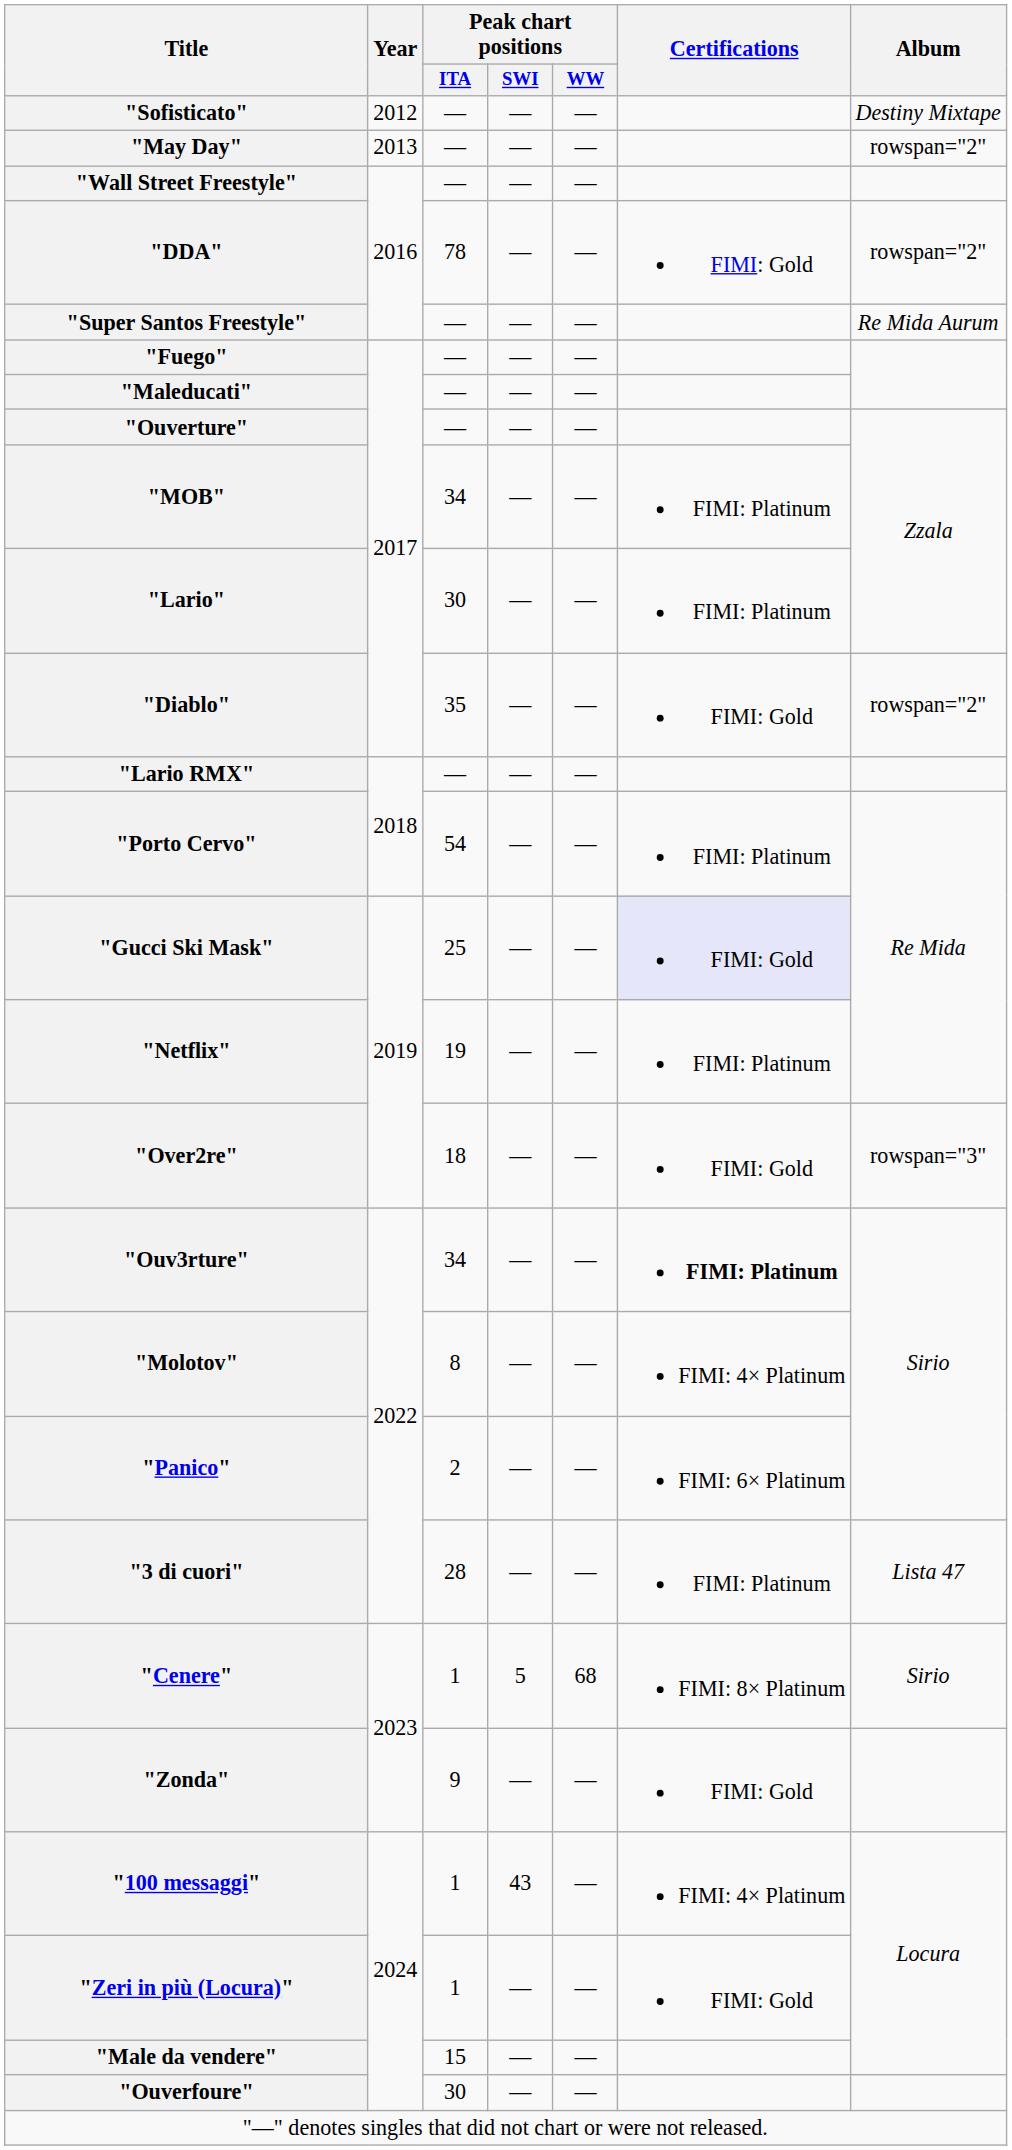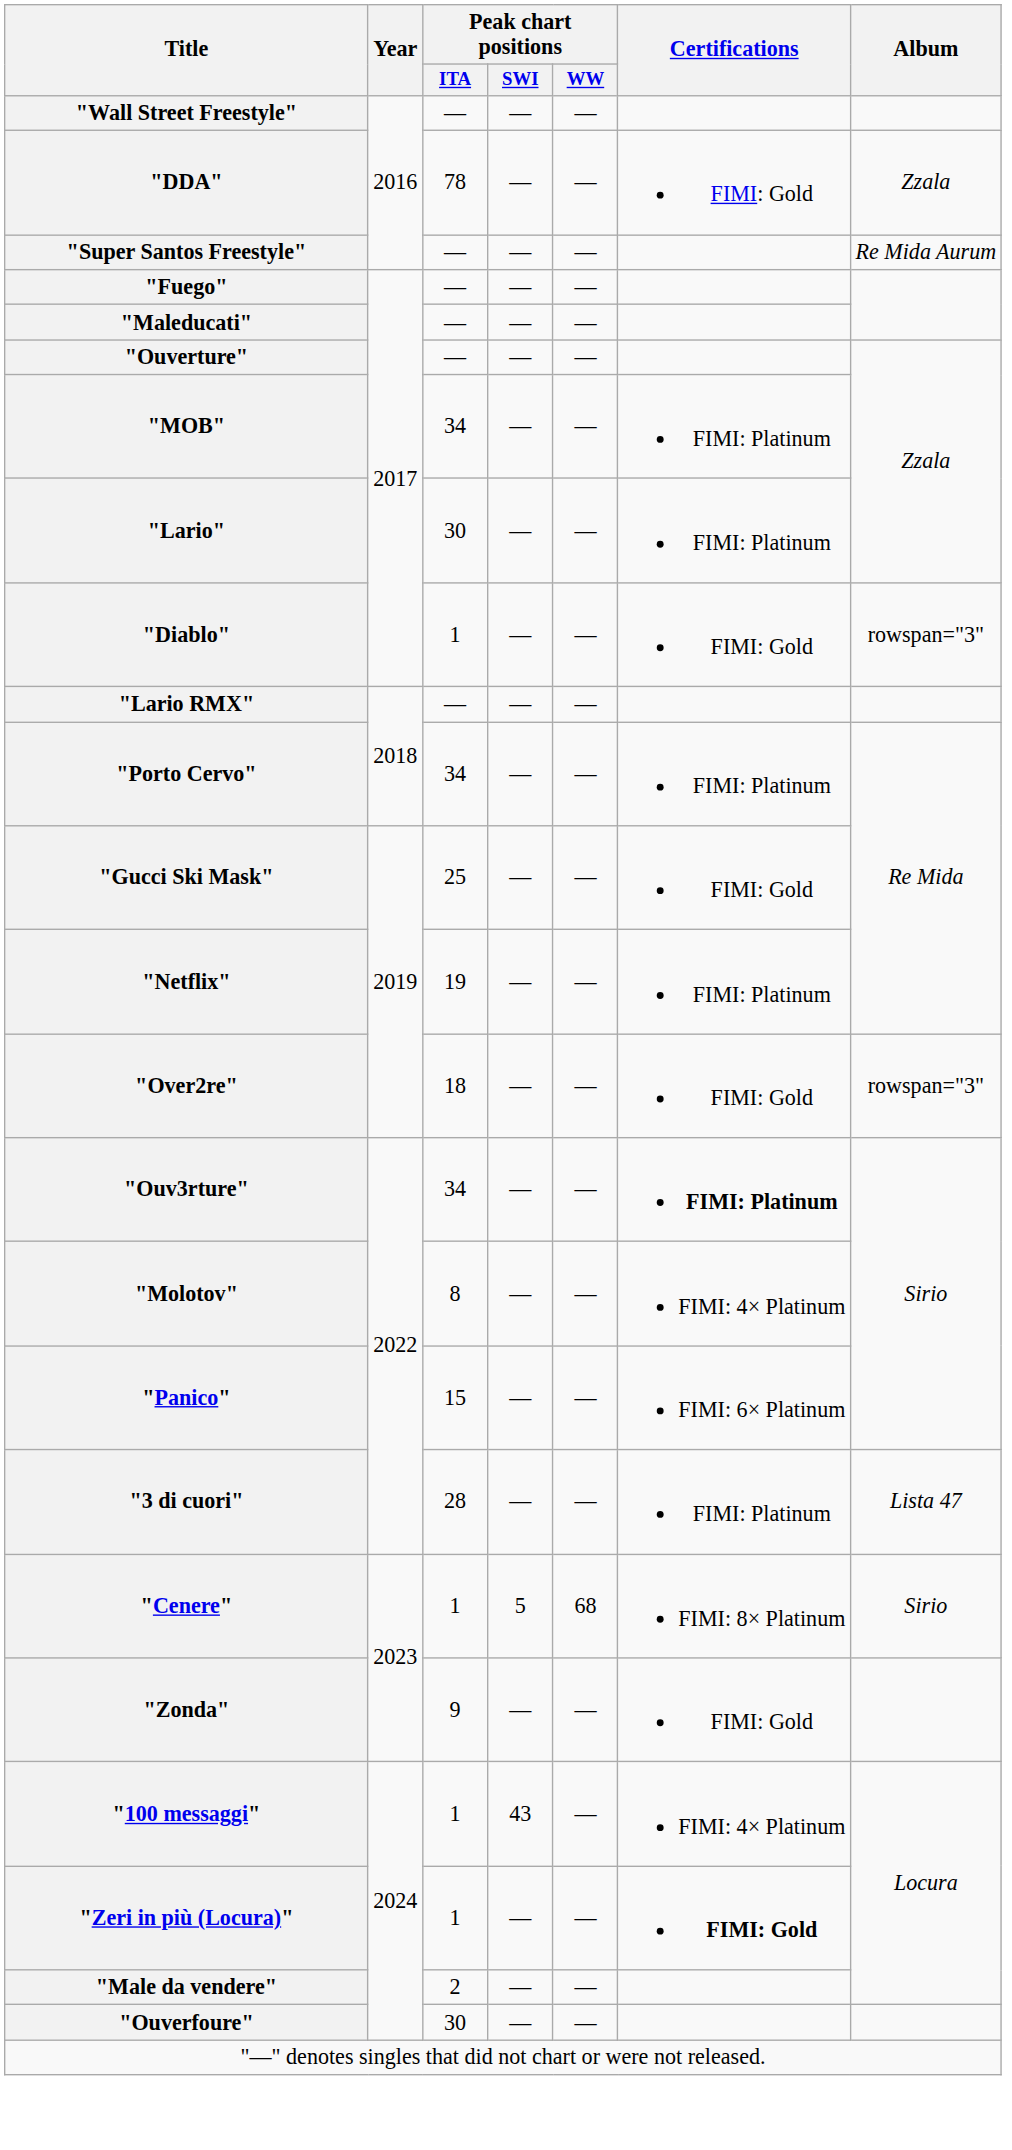- row: (186, 112)
- row: (186, 147)
(928, 252) rowspan="2" -> (926, 182) Zzala
(455, 704) 35 -> (455, 634) 1
(928, 704) rowspan="2" -> (926, 634) rowspan="3"
(455, 843) 54 -> (455, 773) 34
(734, 960) lavender background -> (734, 890) no background
(455, 1467) 2 -> (455, 1397) 15
(734, 2000) normal -> (734, 1930) bold
(455, 2057) 15 -> (455, 1987) 2
